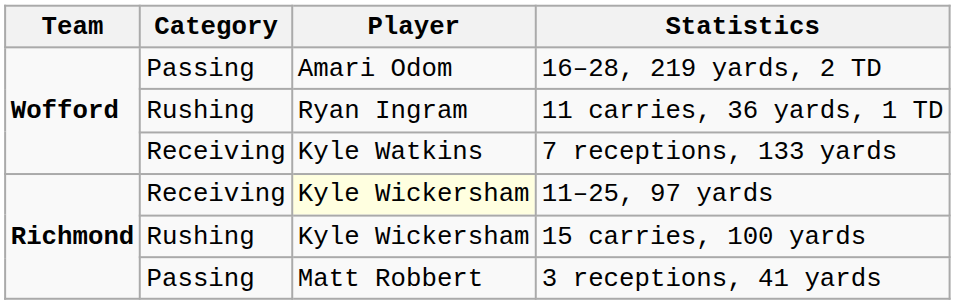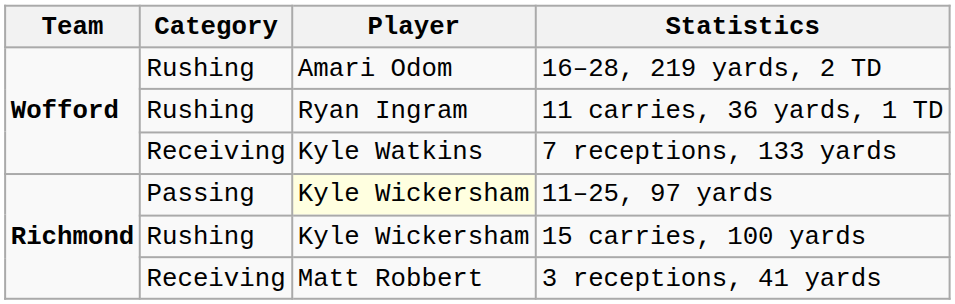(201, 69) Passing -> (201, 69) Rushing
(216, 195) Receiving -> (201, 195) Passing
(201, 278) Passing -> (216, 278) Receiving
